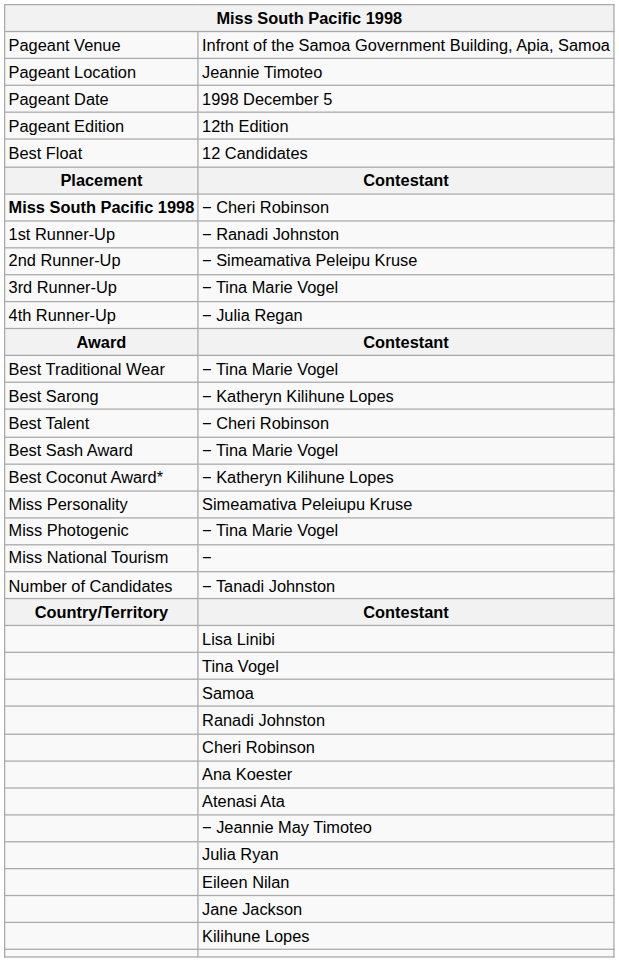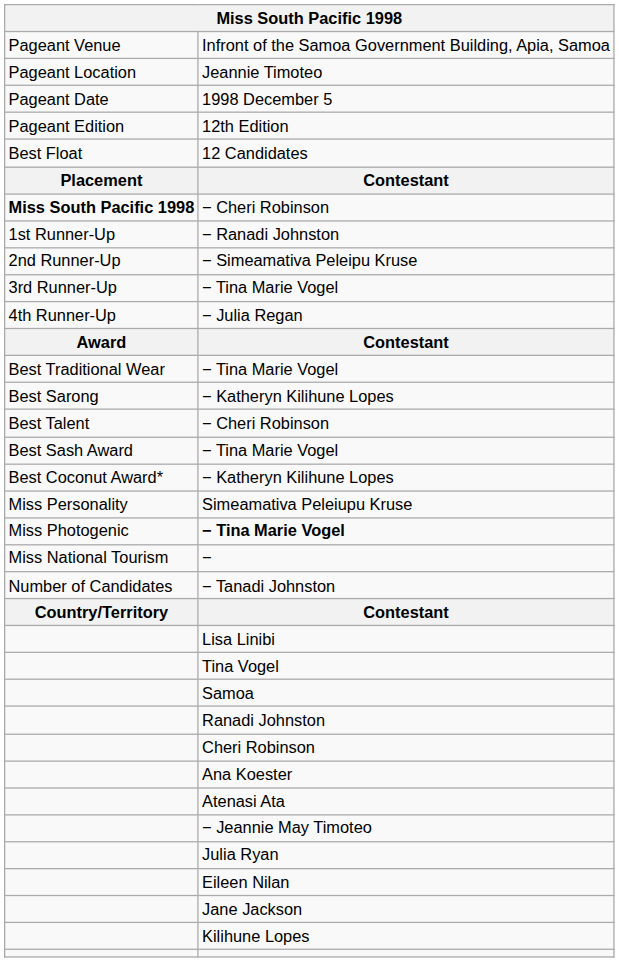(270, 531) normal -> (273, 531) bold
